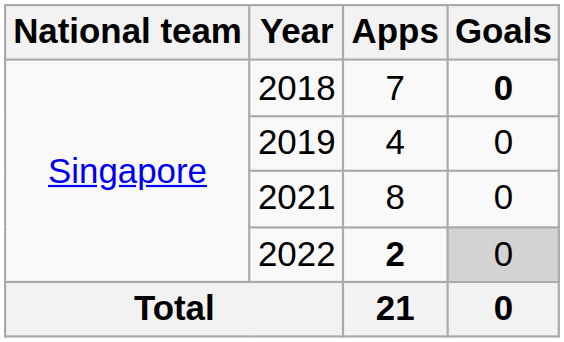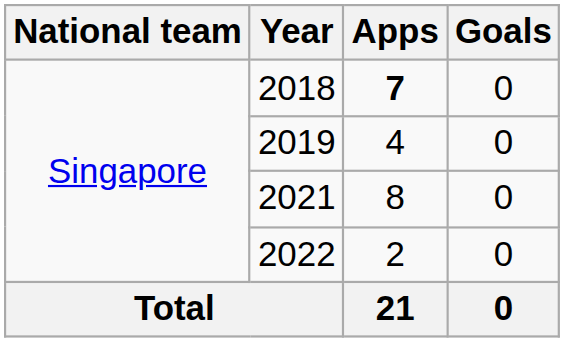(395, 87) normal -> (395, 87) bold
(503, 87) bold -> (503, 87) normal
(395, 253) bold -> (395, 253) normal
(503, 253) lightgrey background -> (503, 253) no background
